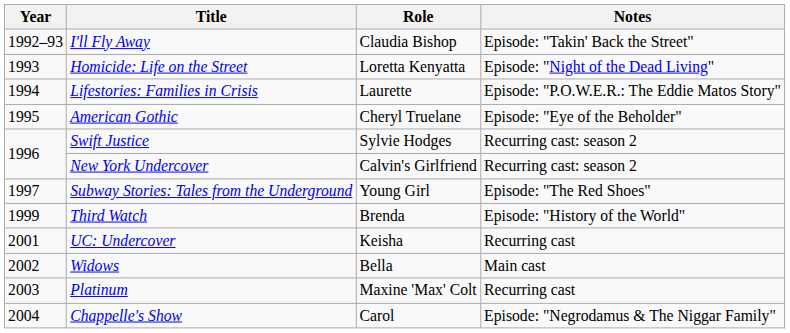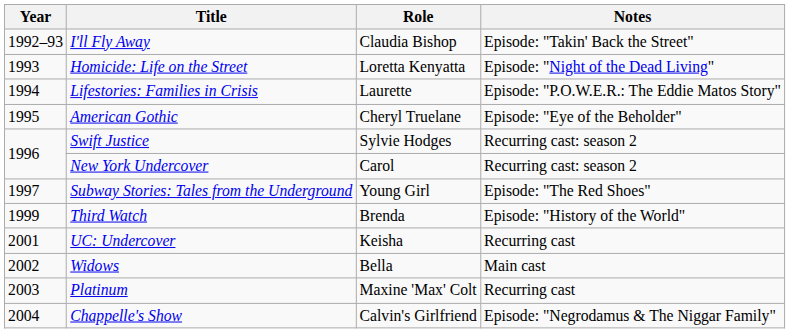(418, 166) Calvin's Girlfriend -> (377, 166) Carol
(377, 315) Carol -> (418, 315) Calvin's Girlfriend
